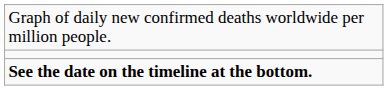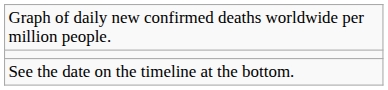(160, 71) bold -> (151, 71) normal
